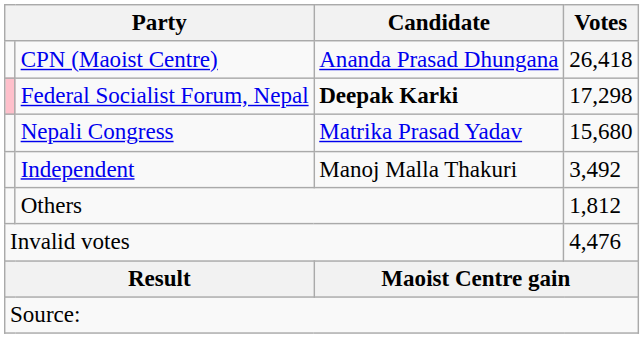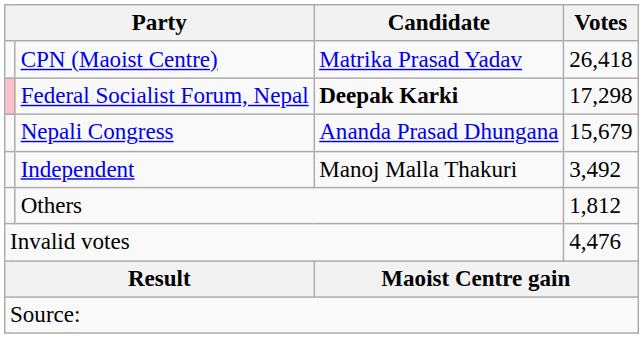(439, 59) Ananda Prasad Dhungana -> (421, 59) Matrika Prasad Yadav
(421, 132) Matrika Prasad Yadav -> (439, 132) Ananda Prasad Dhungana
(601, 132) 15,680 -> (601, 132) 15,679
